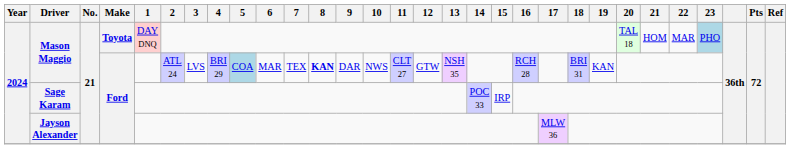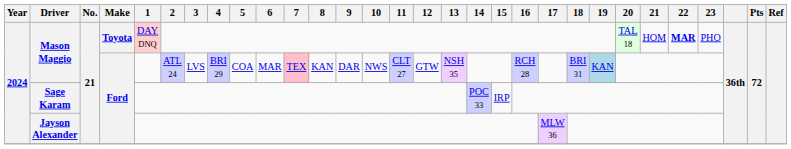(683, 37) normal -> (683, 37) bold
(710, 37) lightblue background -> (711, 37) no background
(243, 67) lightblue background -> (243, 67) no background
(296, 67) no background -> (296, 67) pink background
(323, 67) bold -> (322, 67) normal
(603, 67) no background -> (602, 67) lightblue background
